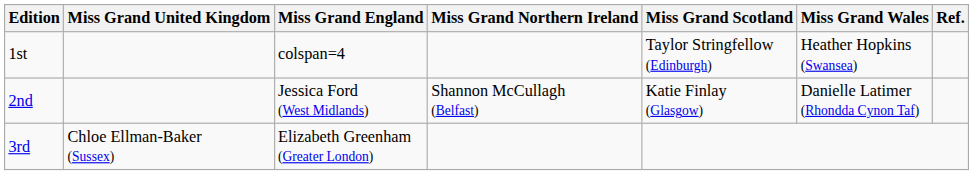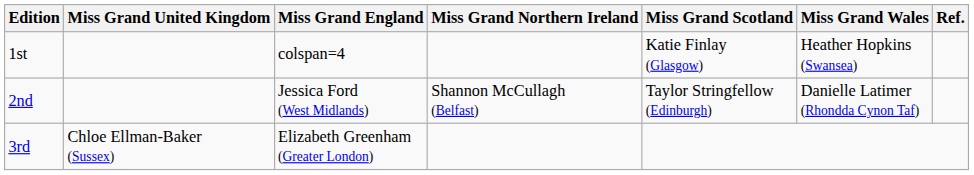(710, 54) Taylor Stringfellow (Edinburgh) -> (686, 54) Katie Finlay (Glasgow)
(686, 100) Katie Finlay (Glasgow) -> (710, 100) Taylor Stringfellow (Edinburgh)
